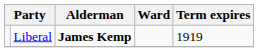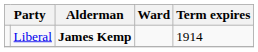(189, 36) 1919 -> (189, 36) 1914
